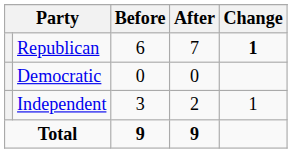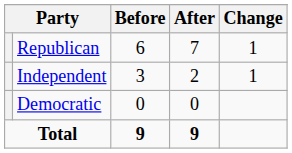(253, 47) bold -> (253, 47) normal
rows swapped: (62, 104) <-> (59, 76)
